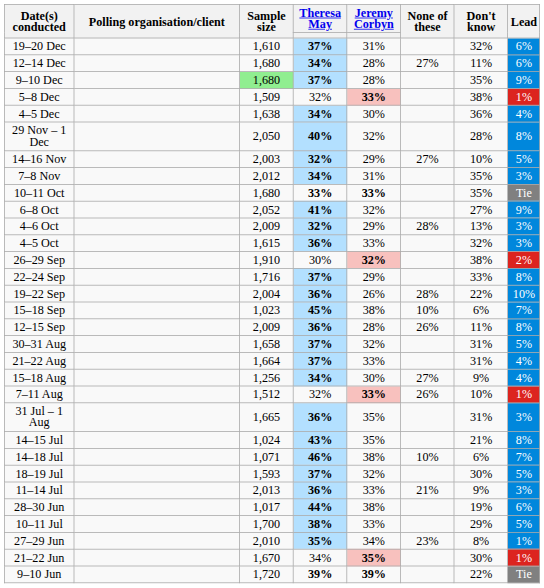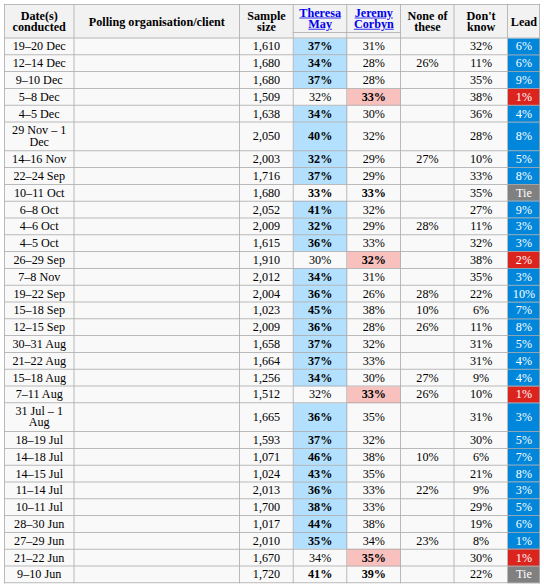(427, 63) 27% -> (427, 63) 26%
(267, 80) lightgreen background -> (267, 80) no background
rows swapped: (39, 175) <-> (39, 277)
(481, 226) 13% -> (481, 226) 11%
rows swapped: (39, 473) <-> (39, 439)
(427, 490) 21% -> (427, 490) 22%
rows swapped: (39, 524) <-> (39, 507)
(320, 574) 39% -> (320, 574) 41%
